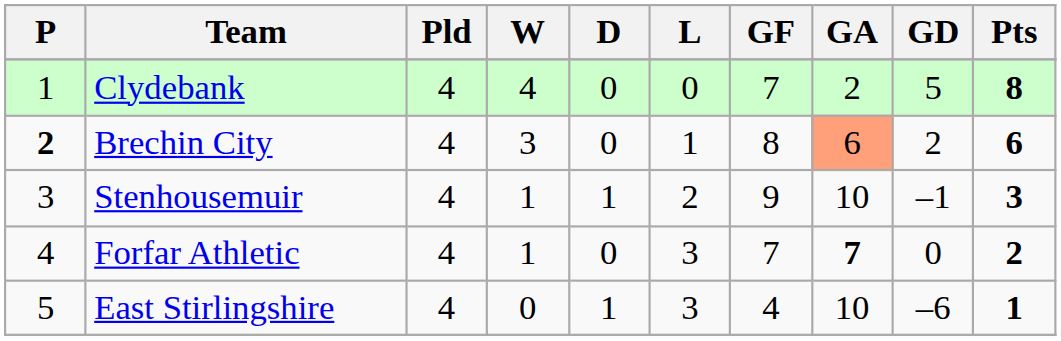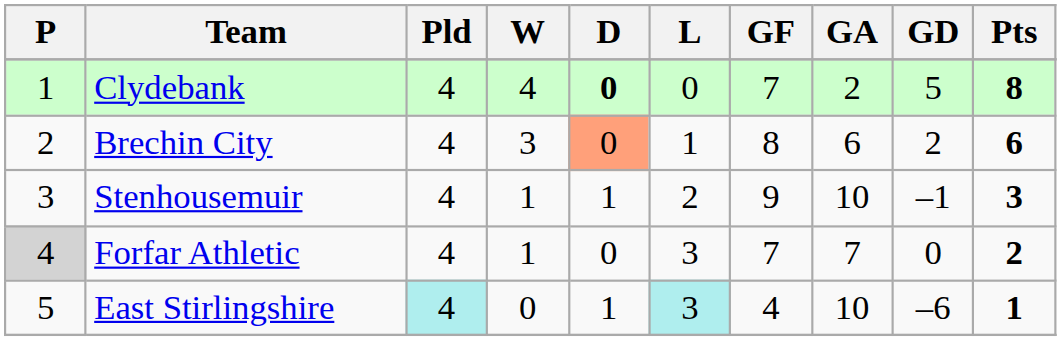(609, 87) normal -> (609, 87) bold
(46, 142) bold -> (46, 142) normal
(609, 142) no background -> (609, 142) lightsalmon background
(852, 142) lightsalmon background -> (852, 142) no background
(46, 252) no background -> (46, 252) lightgrey background
(852, 252) bold -> (852, 252) normal
(447, 307) no background -> (447, 307) paleturquoise background
(690, 307) no background -> (690, 307) paleturquoise background
